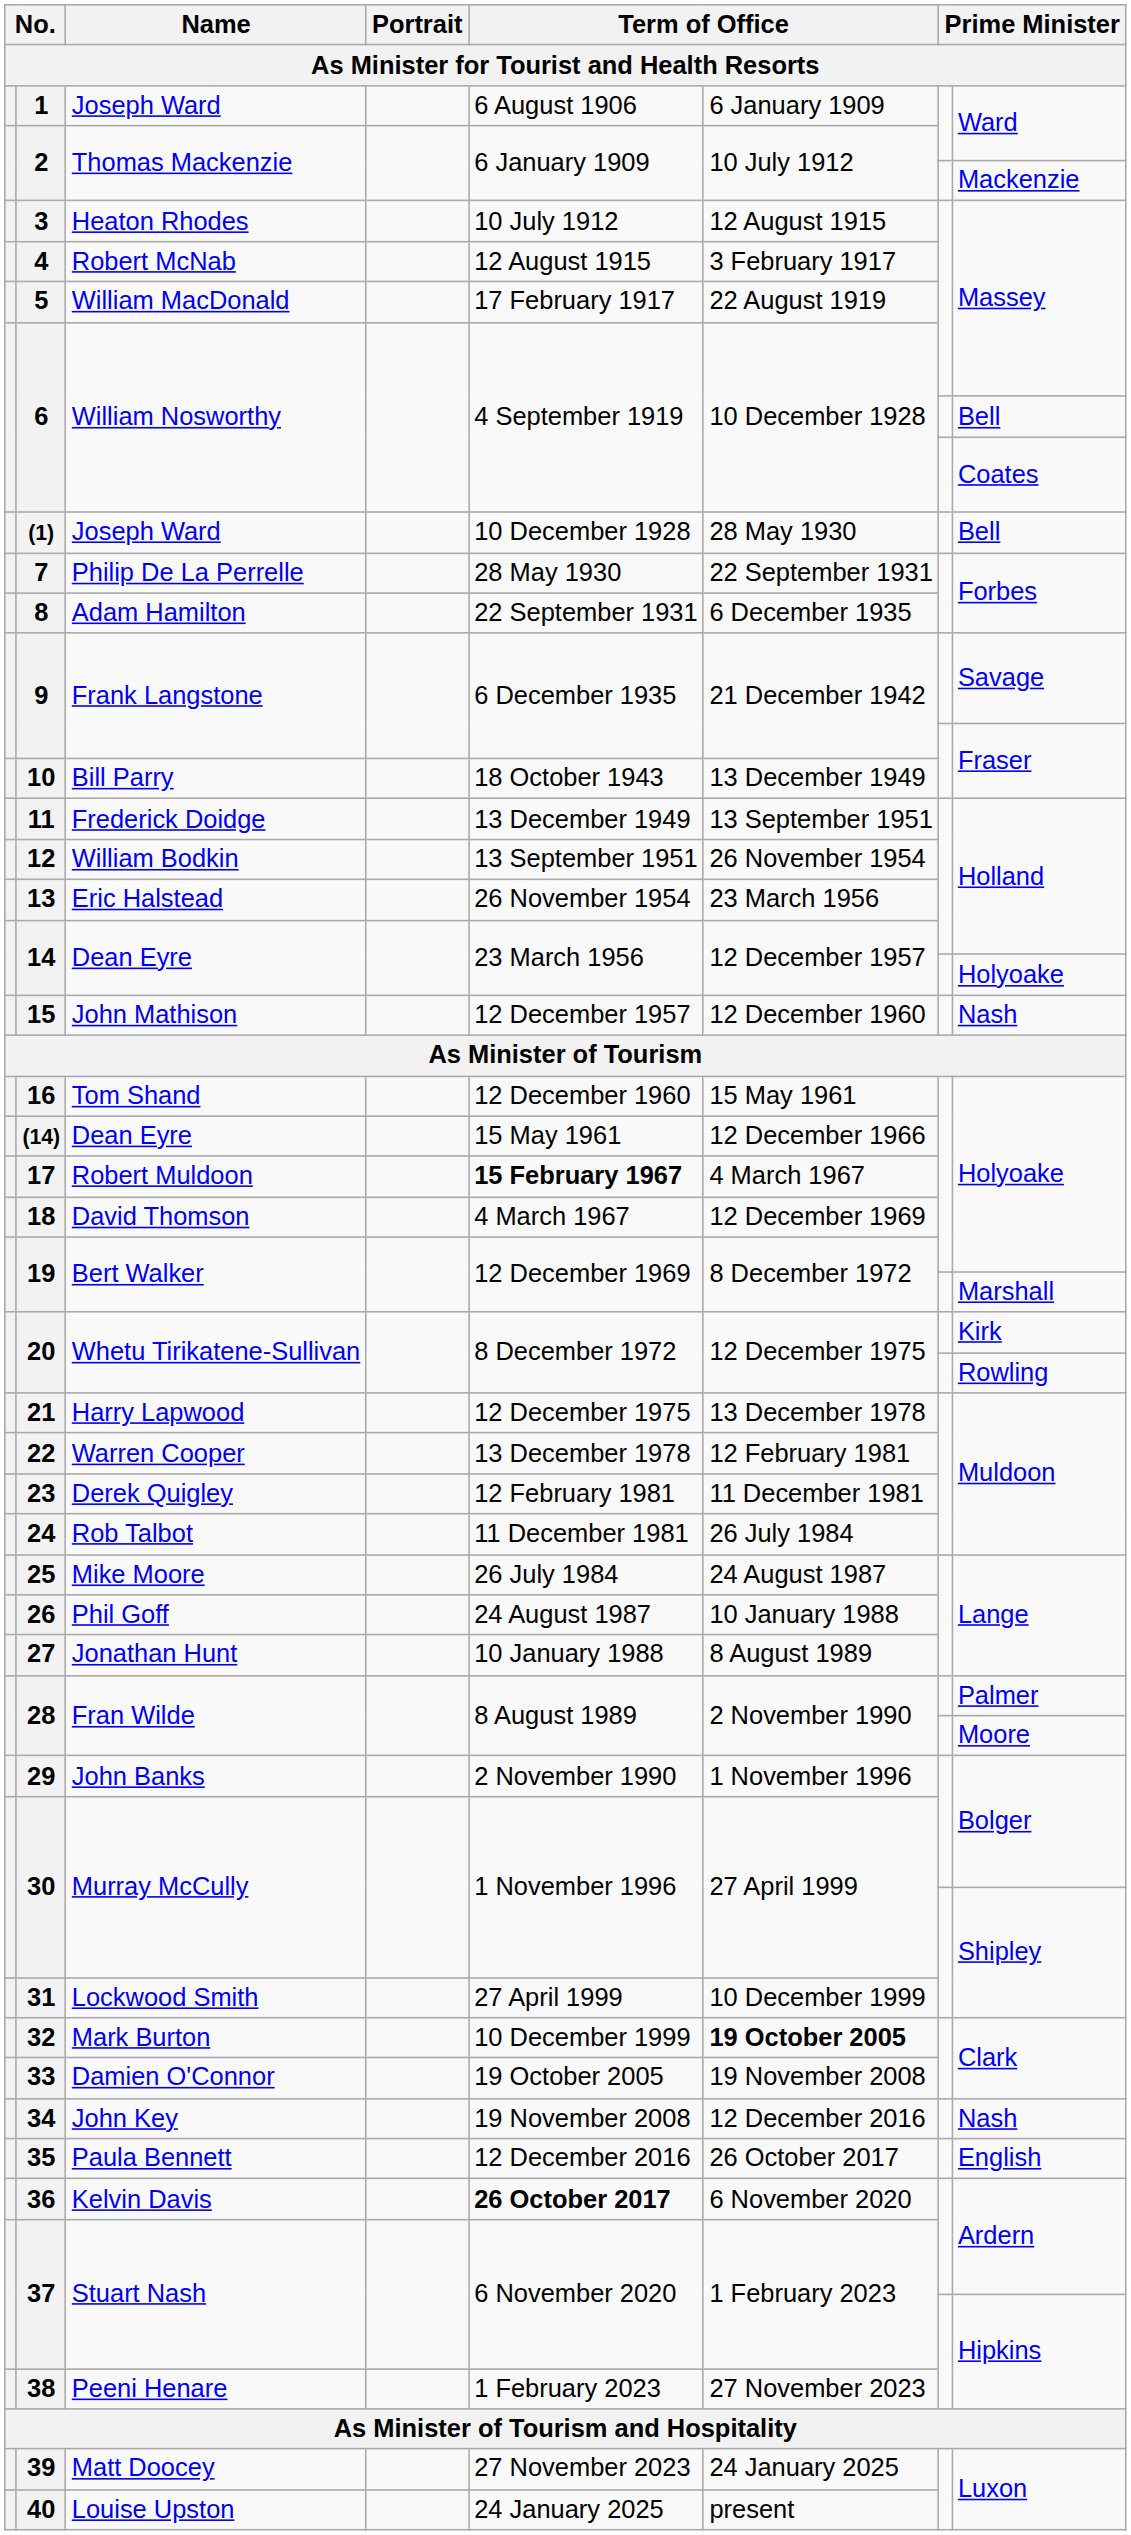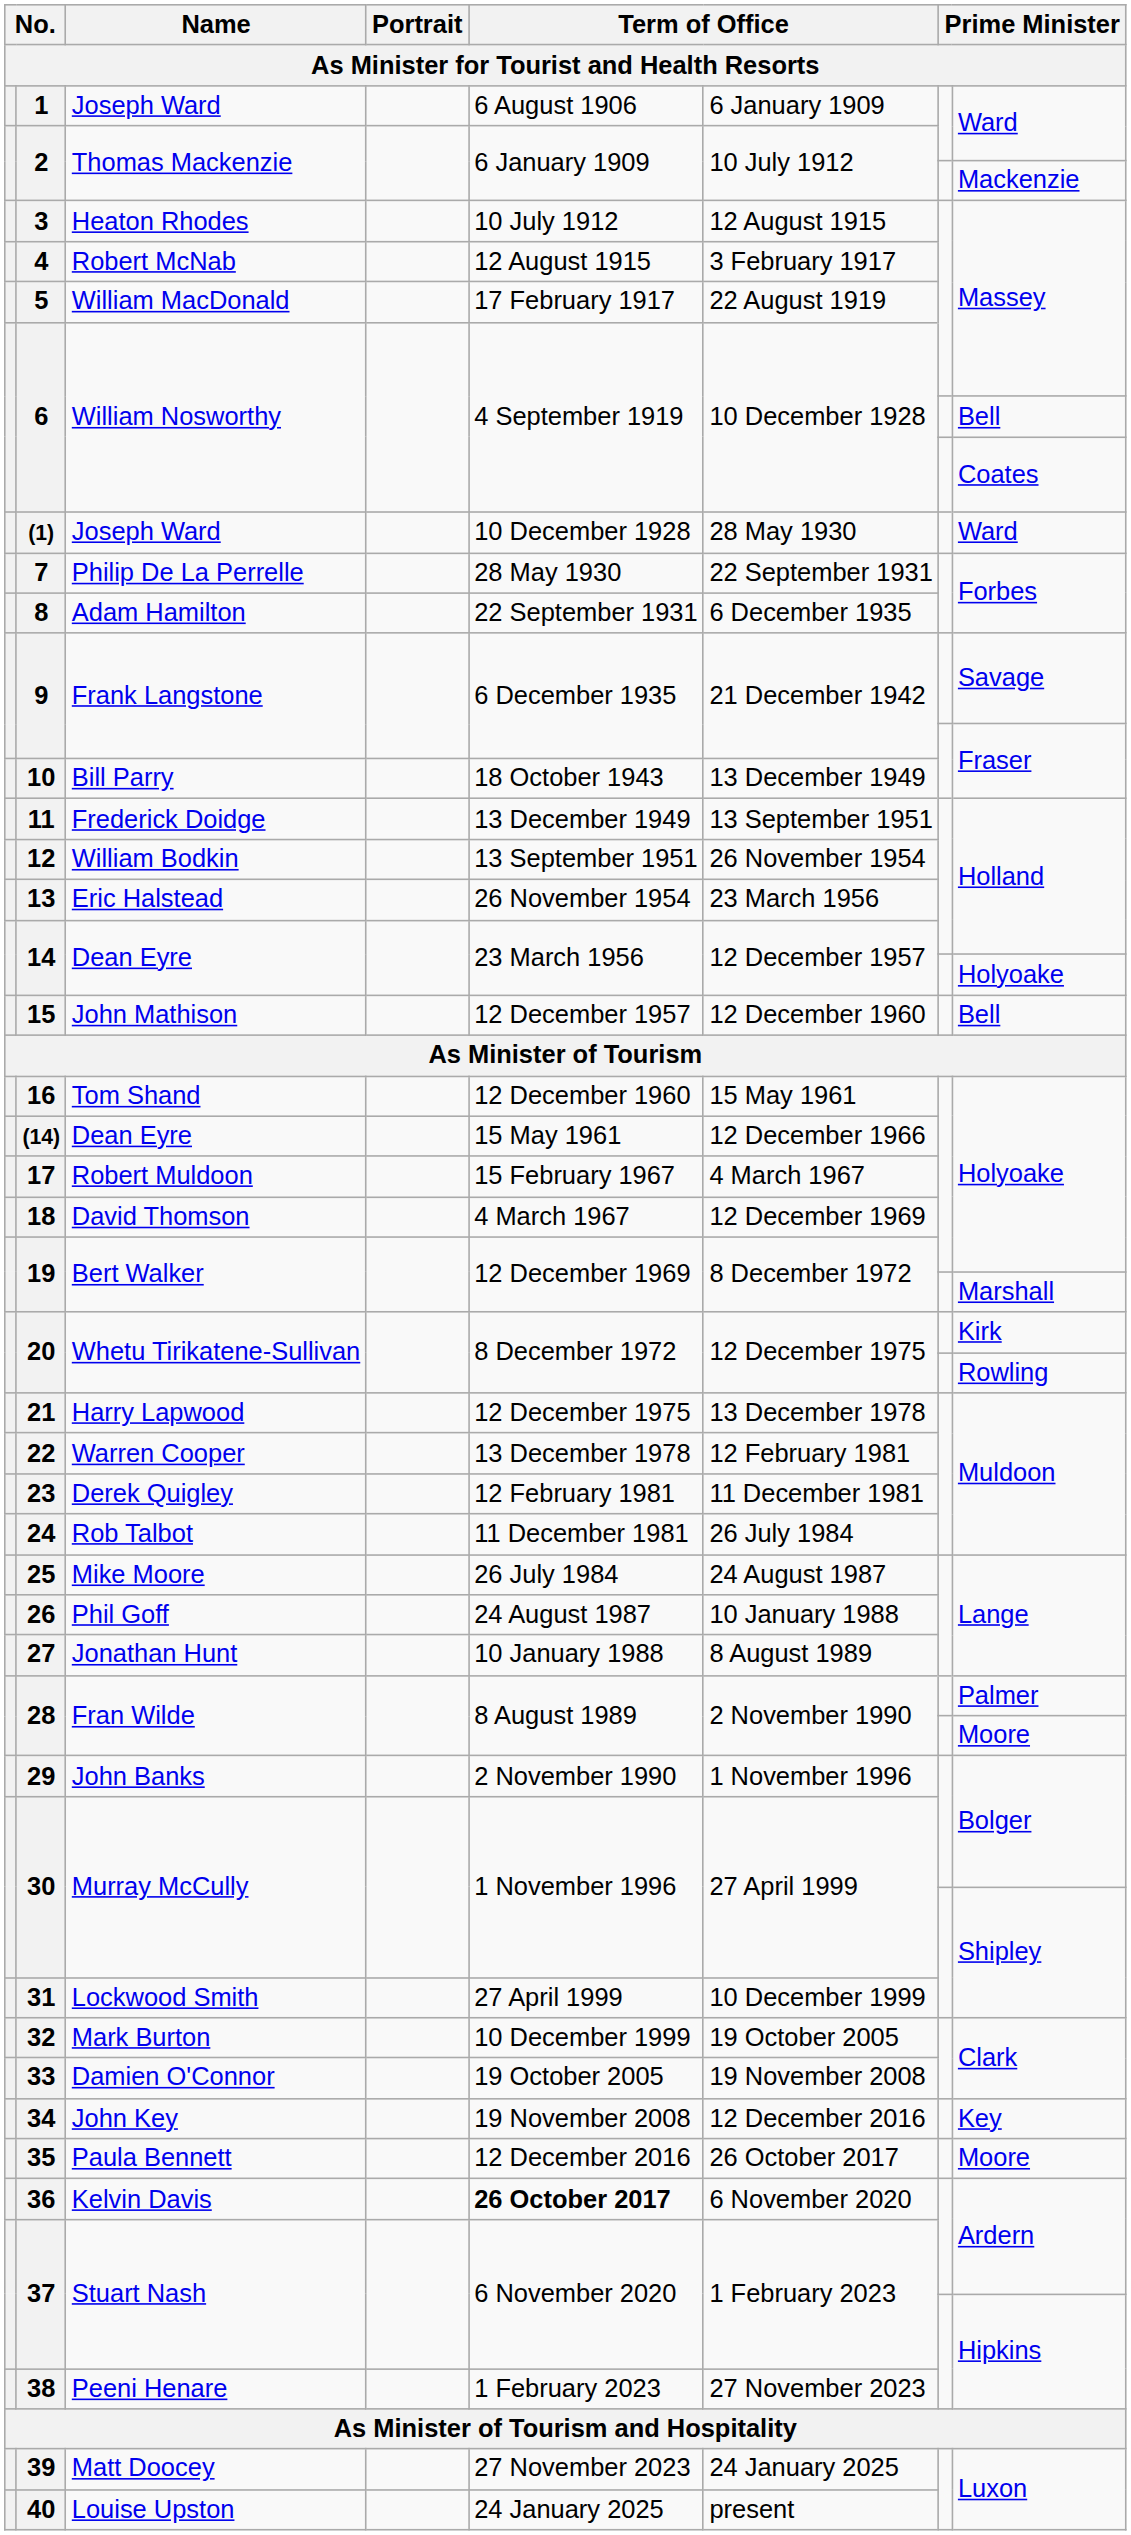(979, 532) Bell -> (988, 532) Ward
(988, 1014) Nash -> (979, 1014) Bell
(578, 1176) bold -> (575, 1176) normal
(808, 2037) bold -> (804, 2037) normal
(988, 2118) Nash -> (980, 2118) Key
(1000, 2158) English -> (994, 2158) Moore
